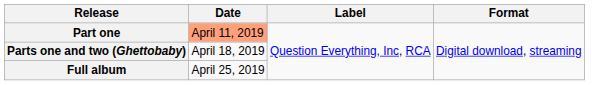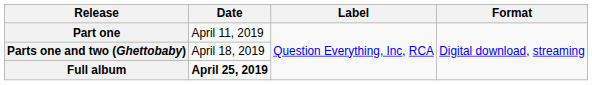(228, 32) lightsalmon background -> (228, 32) no background
(228, 70) normal -> (230, 70) bold
